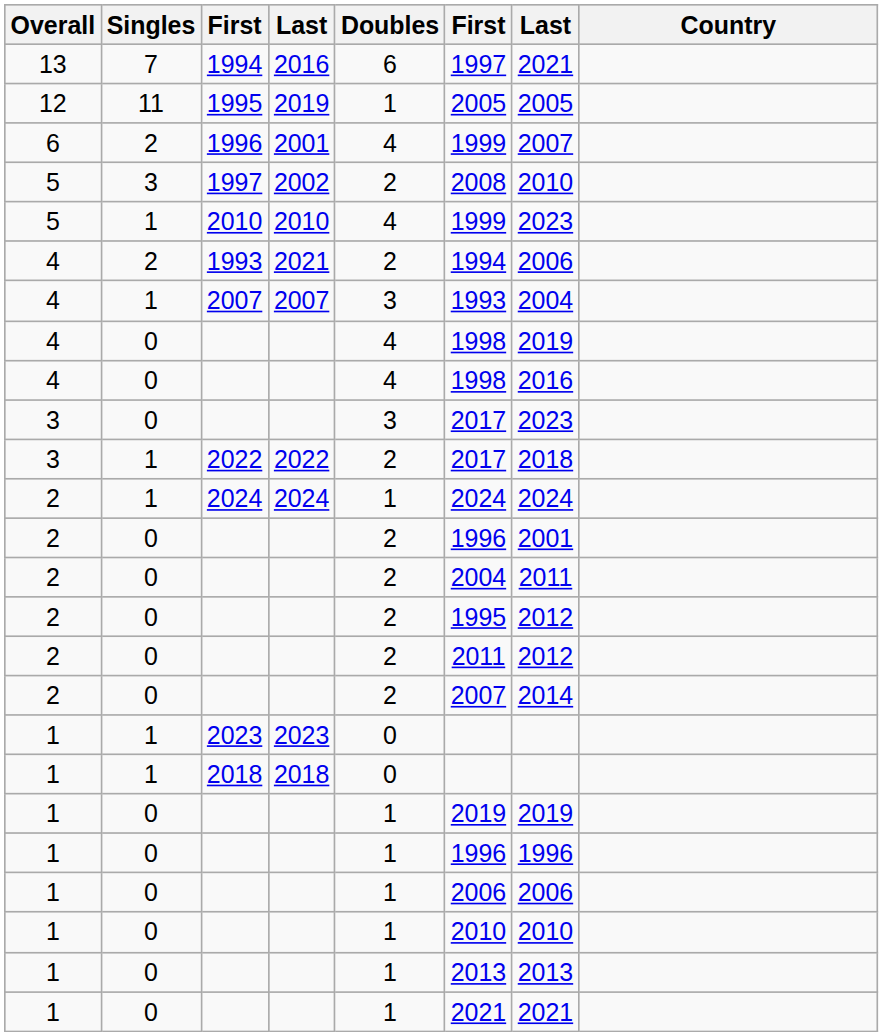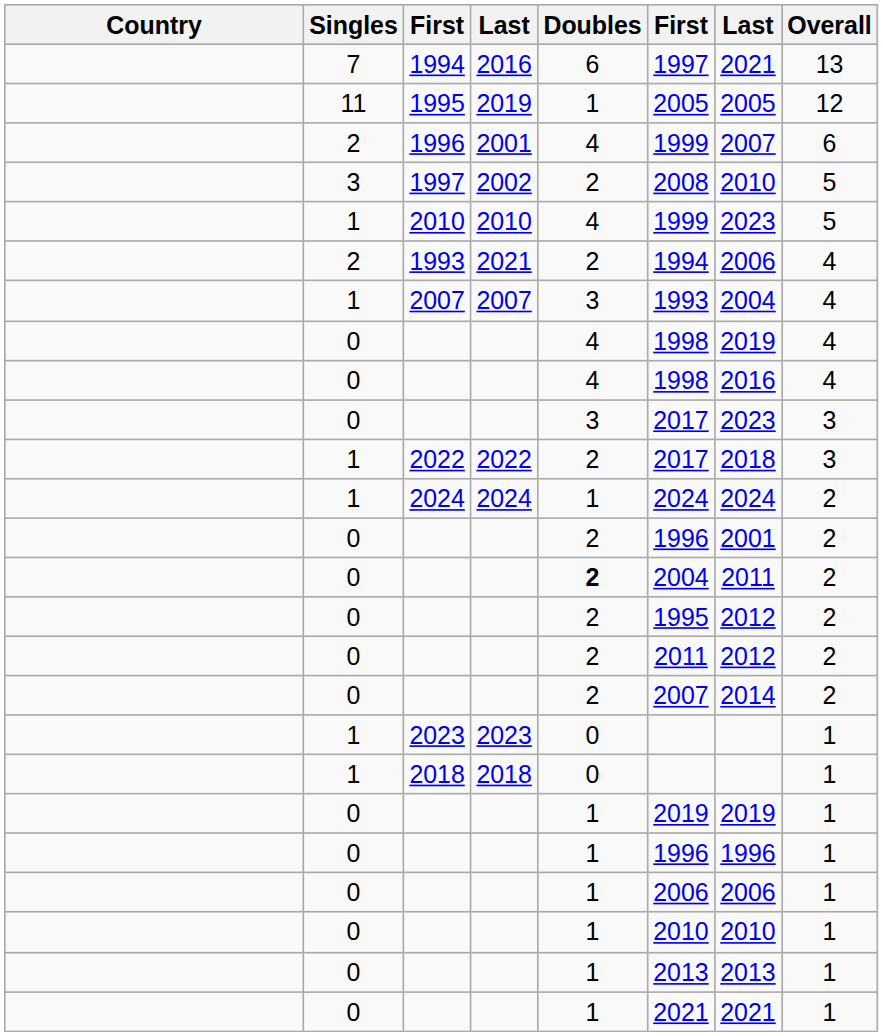columns swapped: (728, 25) <-> (53, 25)
(390, 577) normal -> (593, 577) bold
